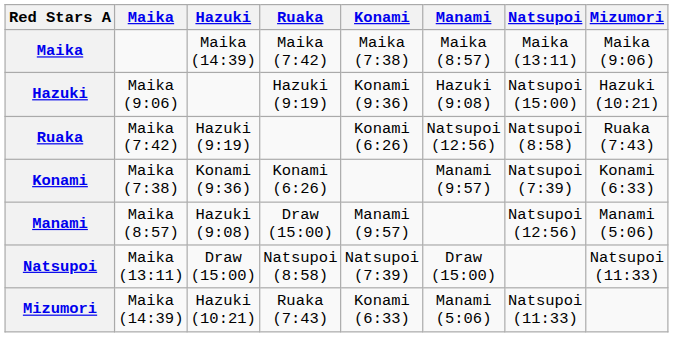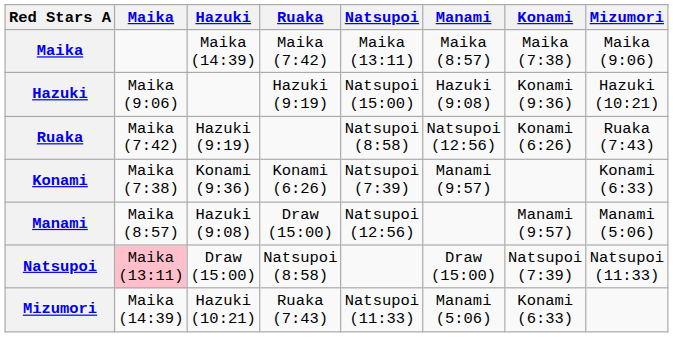columns swapped: (382, 17) <-> (545, 17)
(151, 267) no background -> (151, 267) pink background
